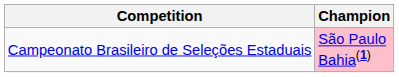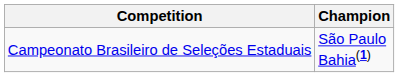(352, 49) pink background -> (352, 49) no background
